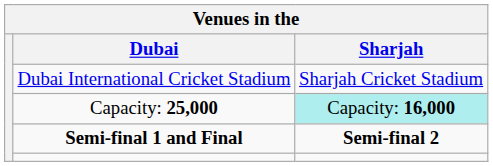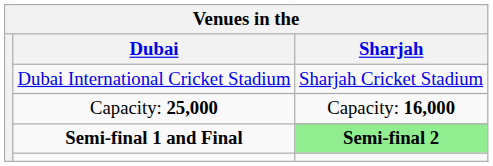(391, 108) paleturquoise background -> (391, 108) no background
(391, 138) no background -> (391, 138) lightgreen background
